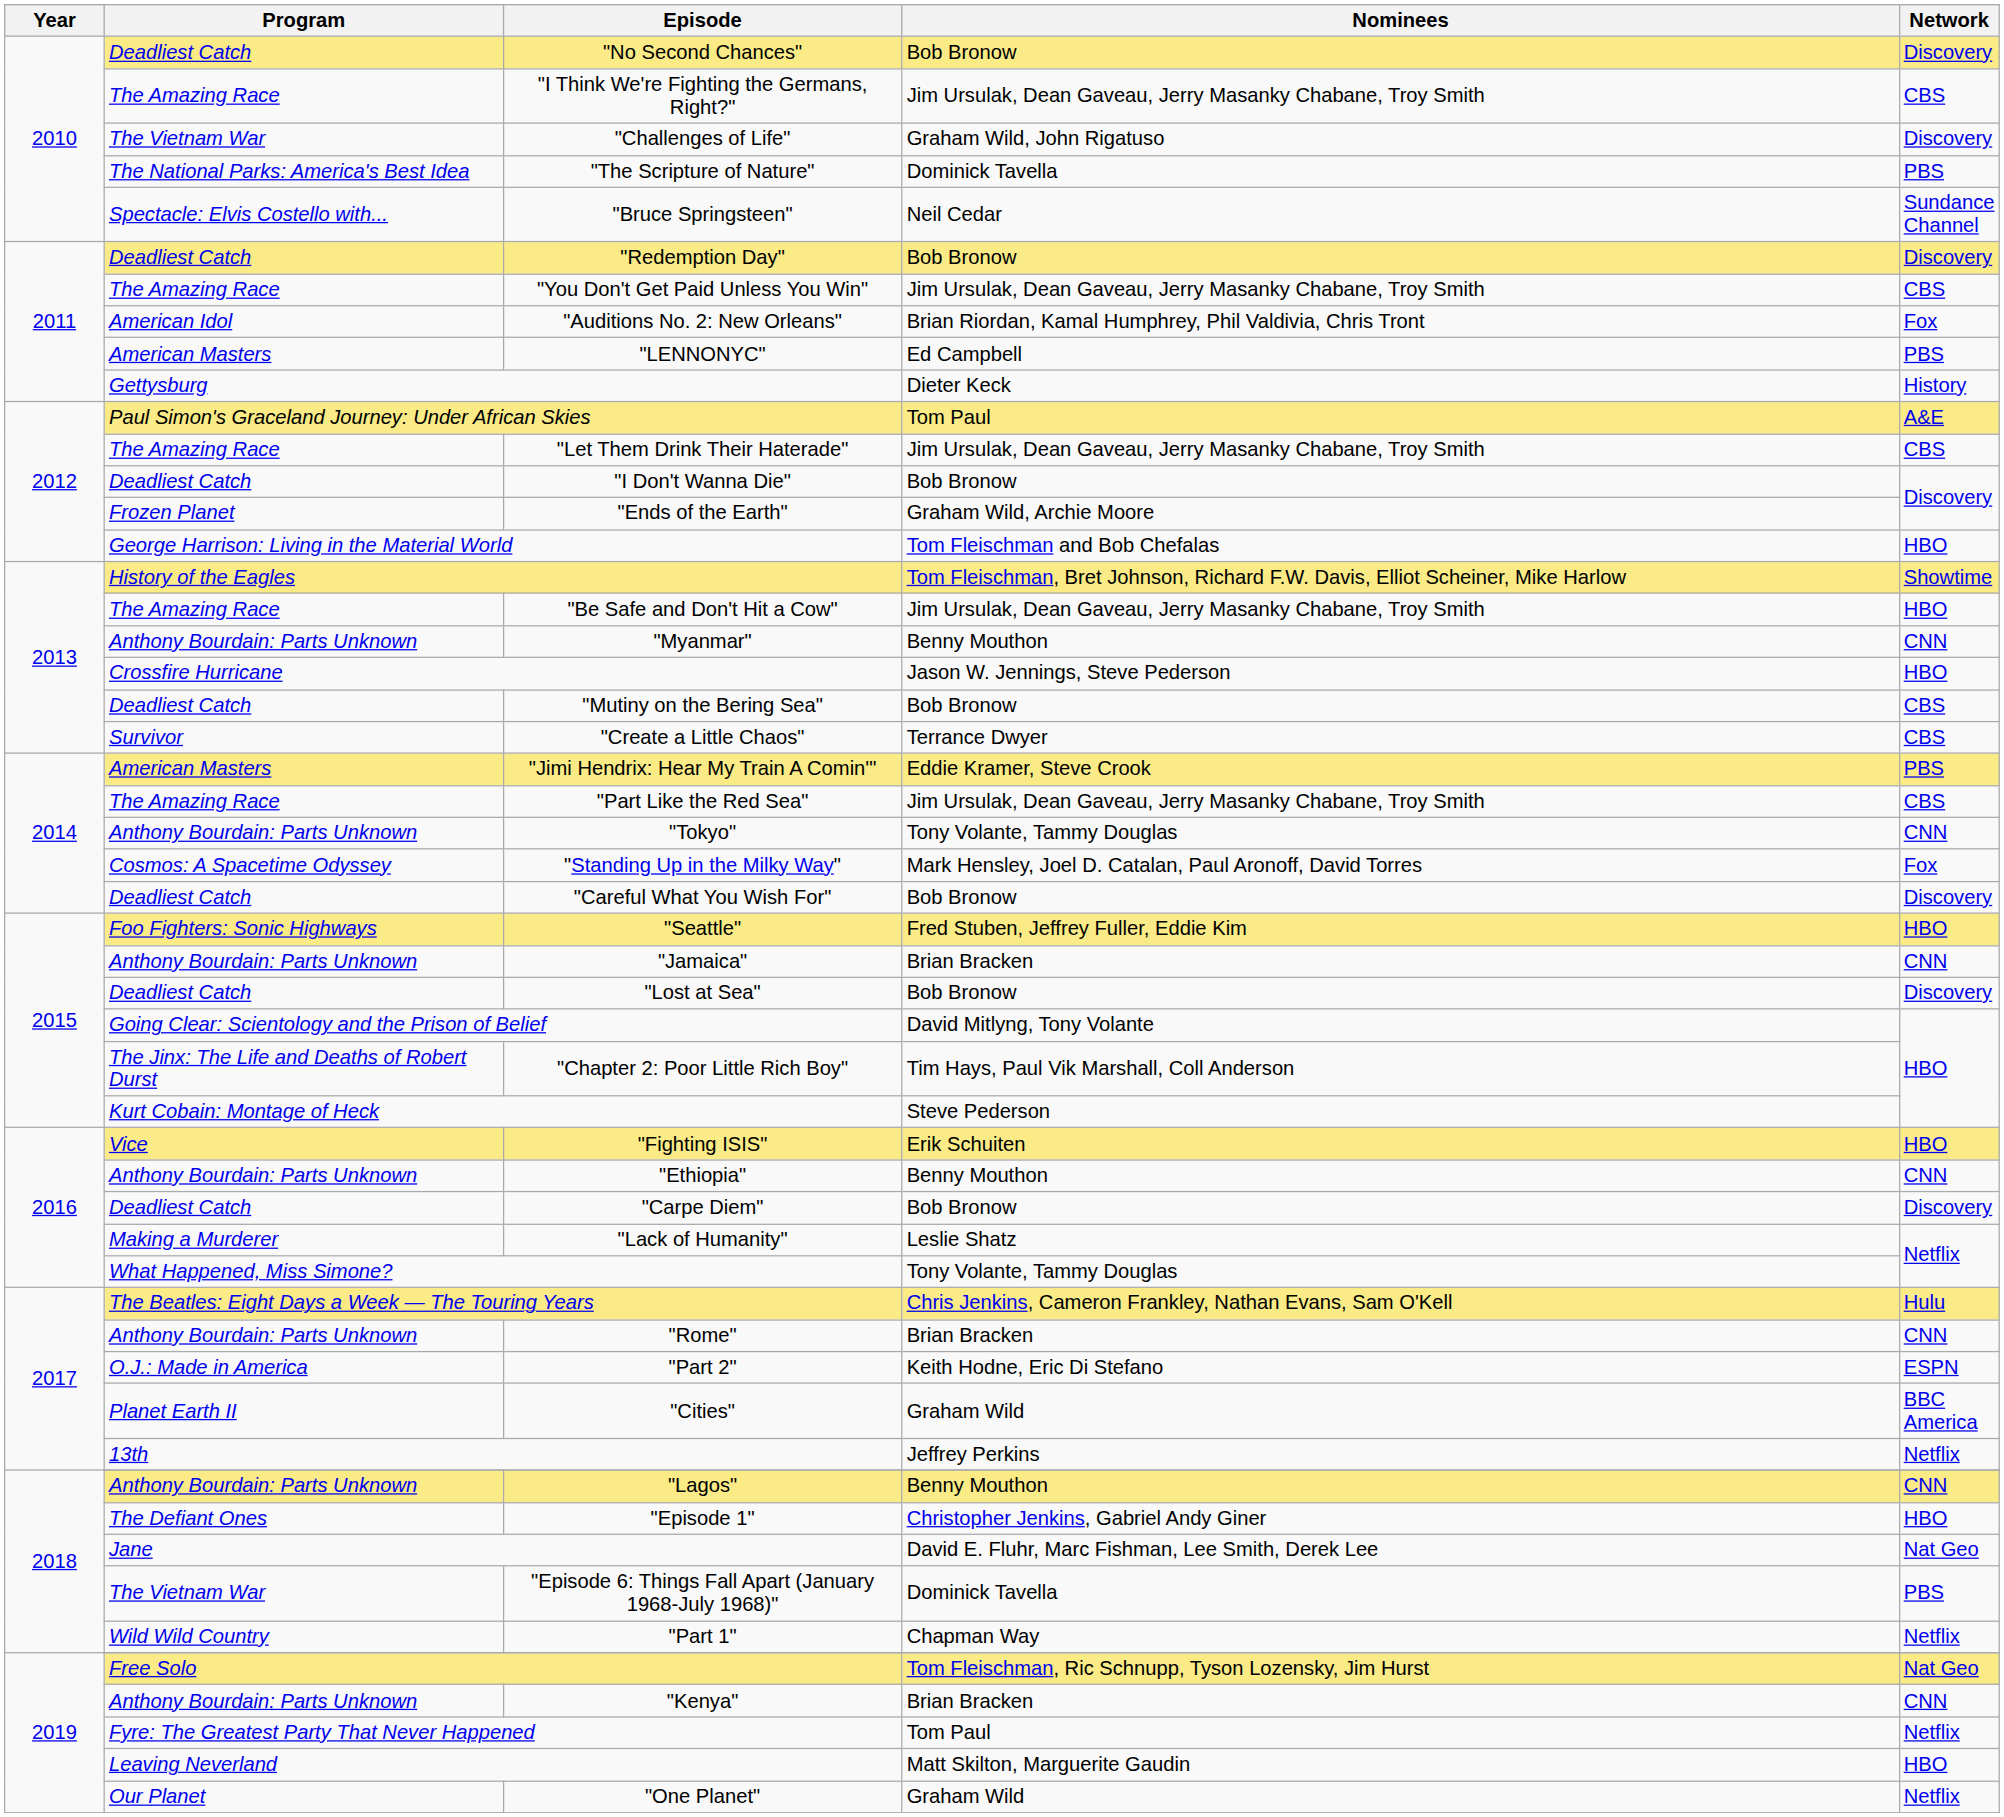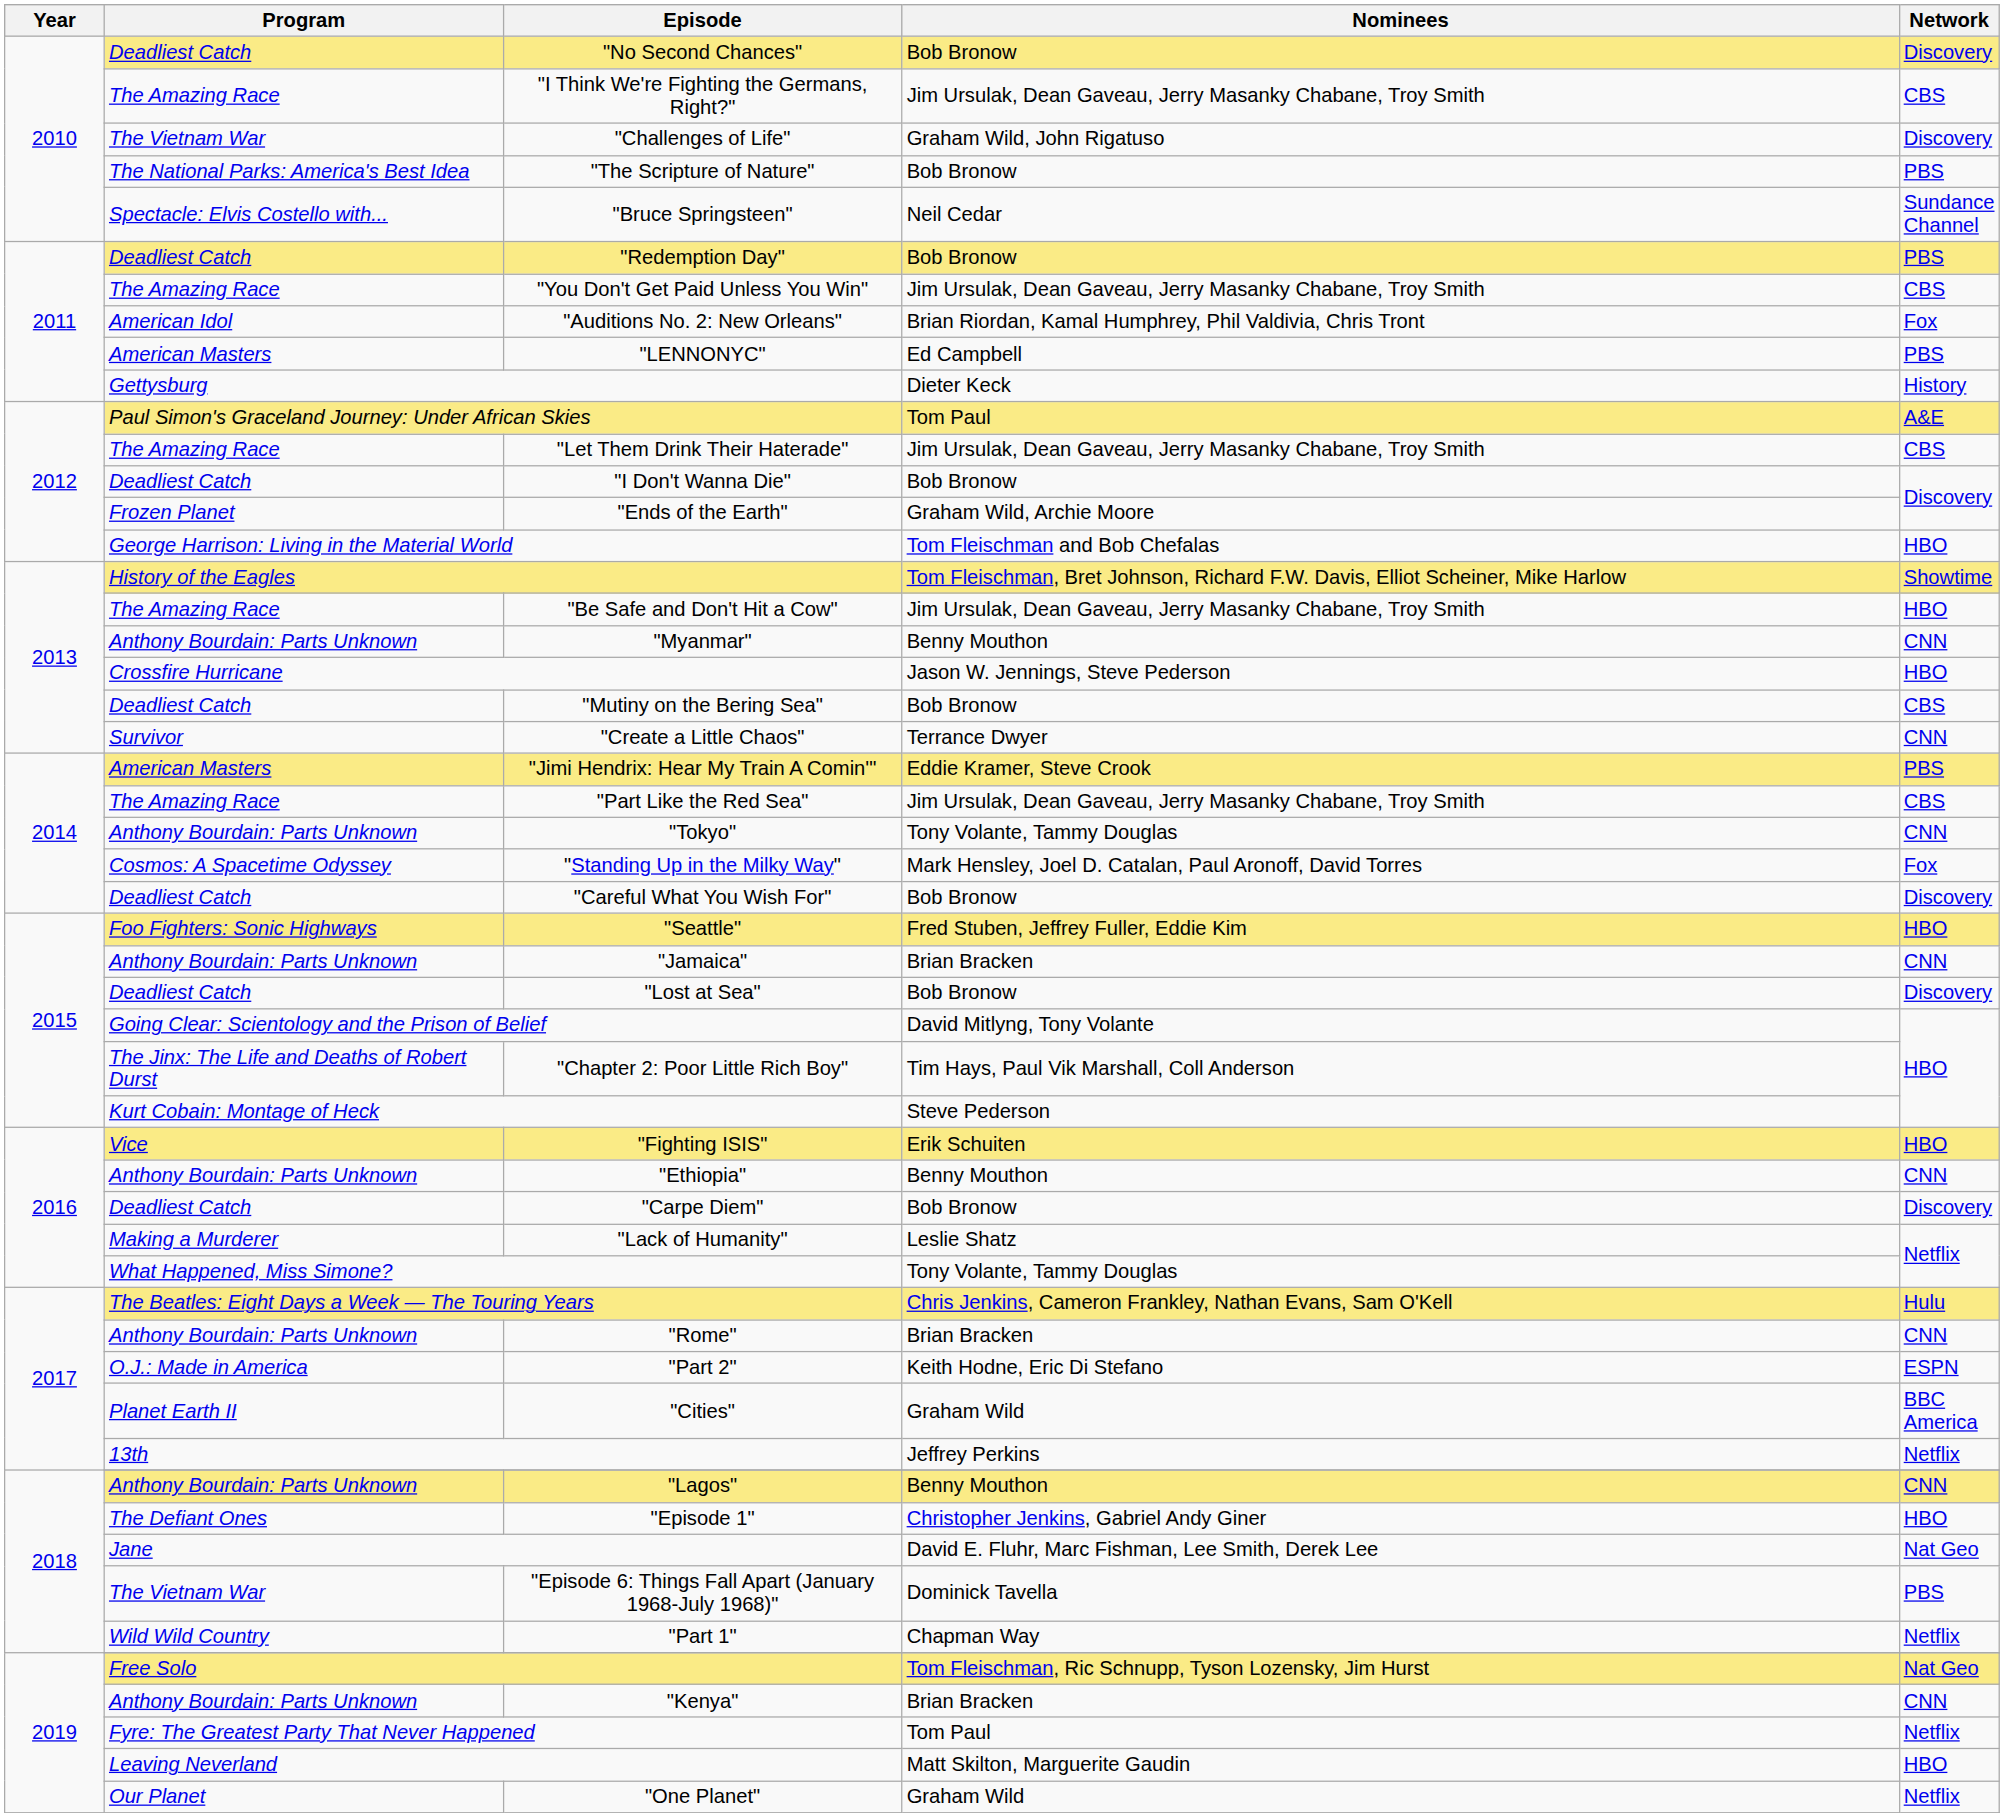(982, 171) Dominick Tavella -> (962, 171) Bob Bronow
(1948, 257) Discovery -> (1924, 257) PBS
(1924, 737) CBS -> (1926, 737) CNN
